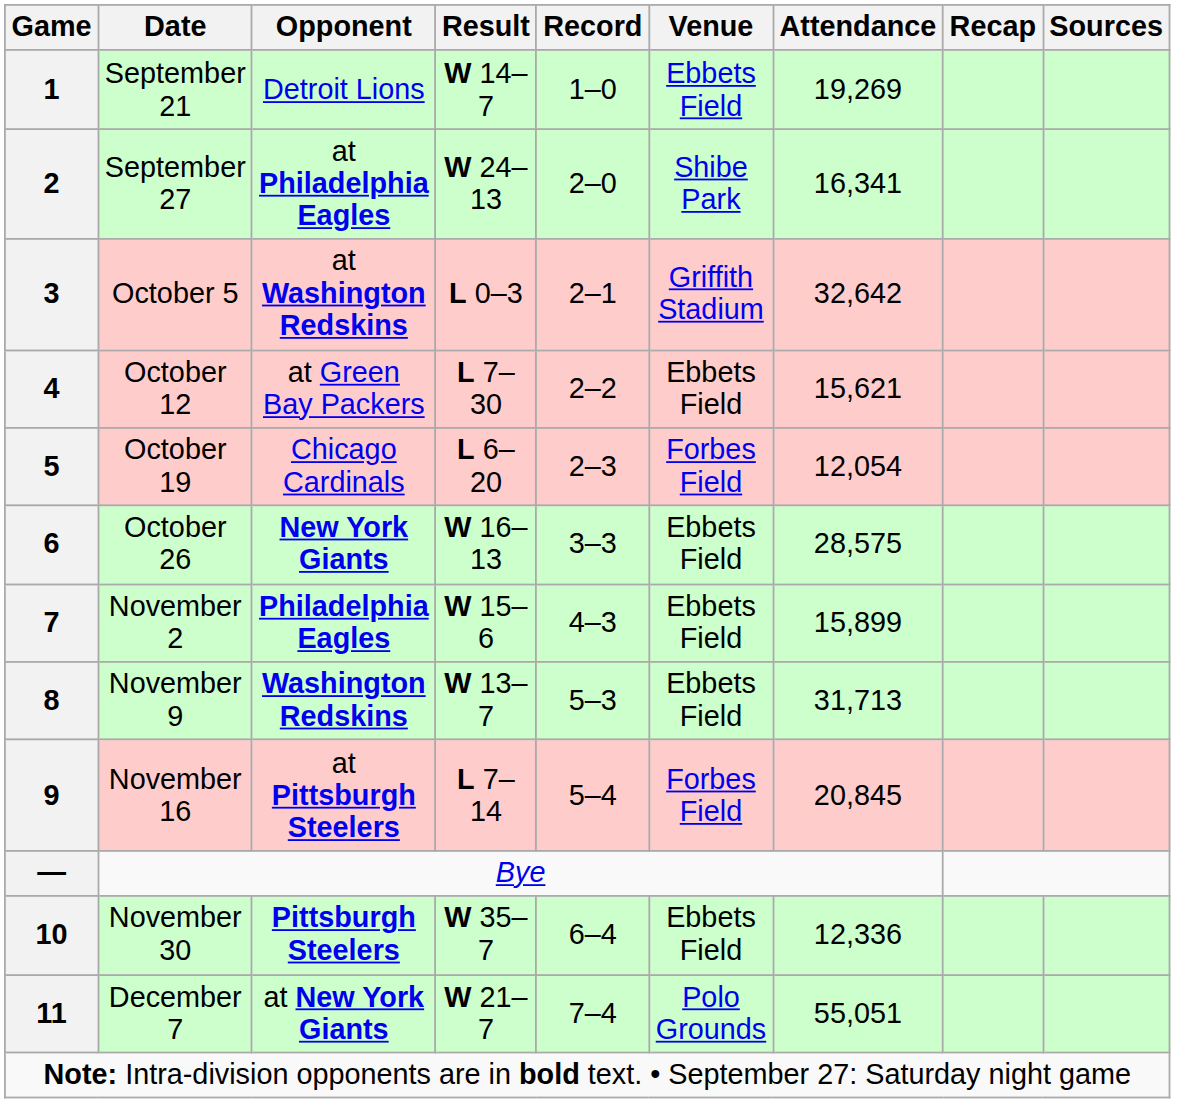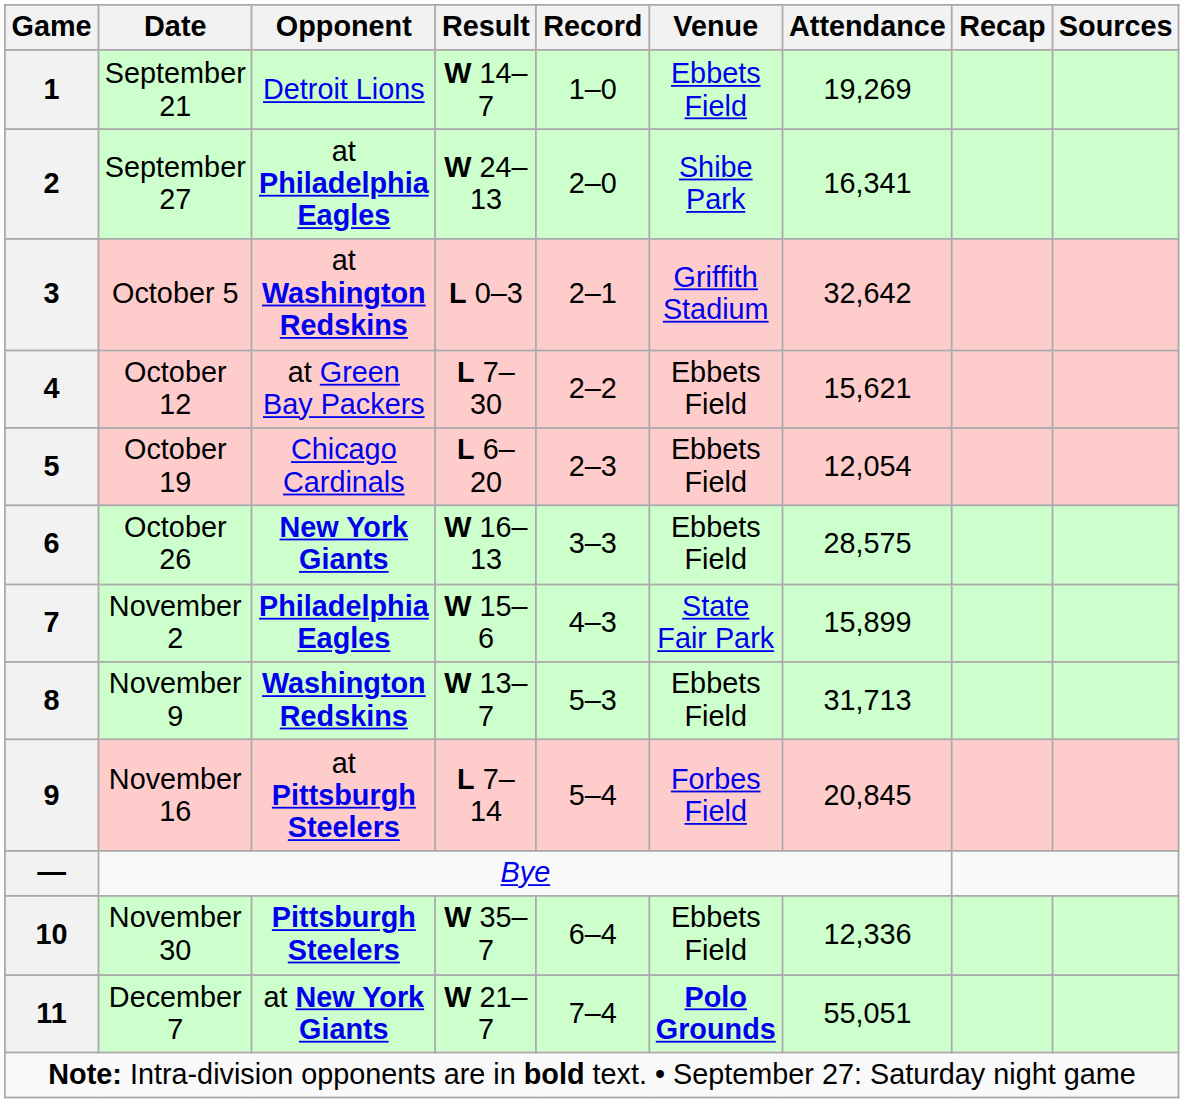(711, 466) Forbes Field -> (716, 466) Ebbets Field
(711, 622) Ebbets Field -> (716, 622) State Fair Park
(711, 1012) normal -> (716, 1012) bold
